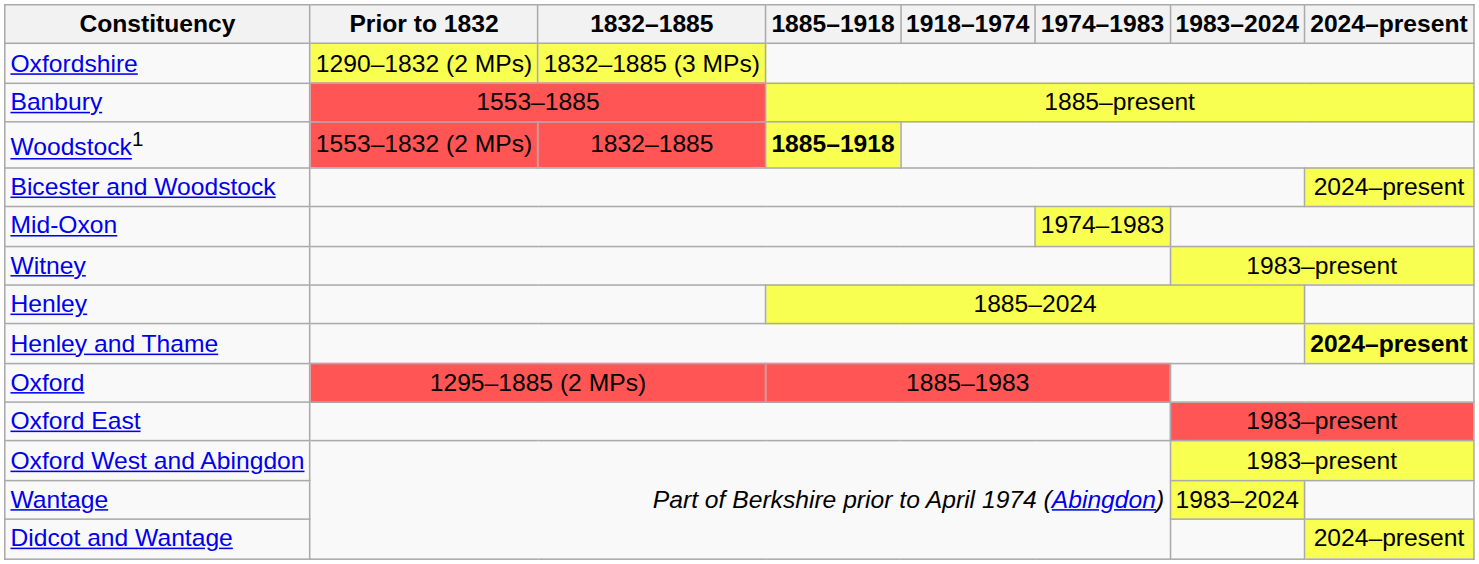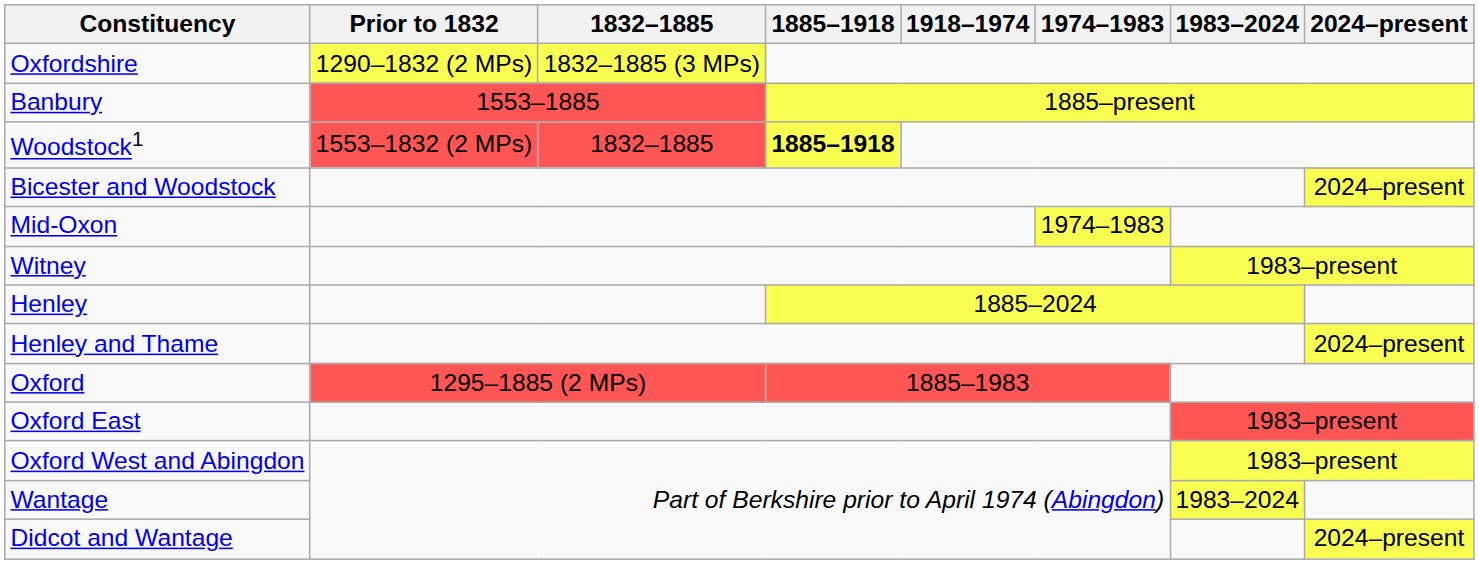(1389, 343) bold -> (1389, 343) normal
